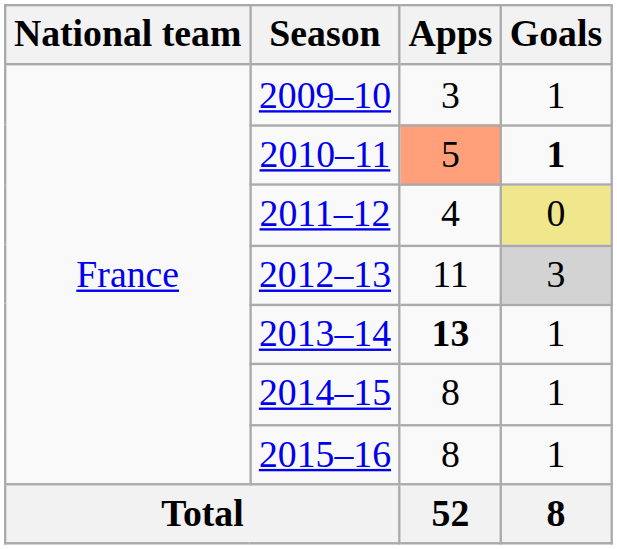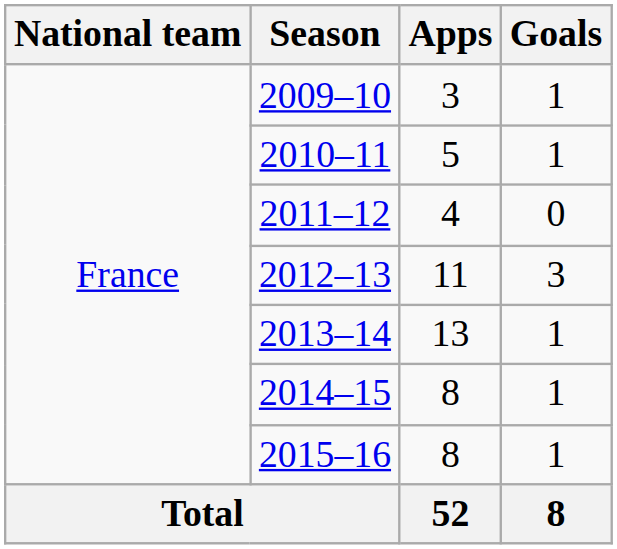(450, 154) lightsalmon background -> (450, 154) no background
(556, 154) bold -> (556, 154) normal
(556, 214) khaki background -> (556, 214) no background
(556, 273) lightgrey background -> (556, 273) no background
(450, 333) bold -> (450, 333) normal
